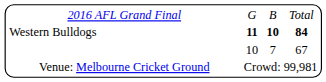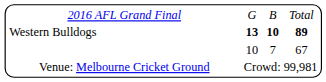(252, 32) 11 -> (252, 32) 13
(301, 32) 84 -> (301, 32) 89
